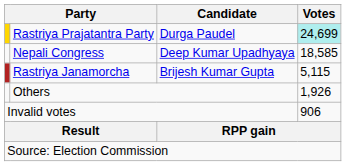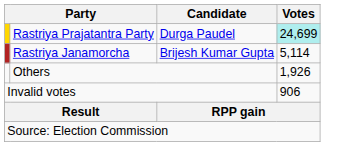- row: (58, 53)
(315, 72) 5,115 -> (295, 53) 5,114
